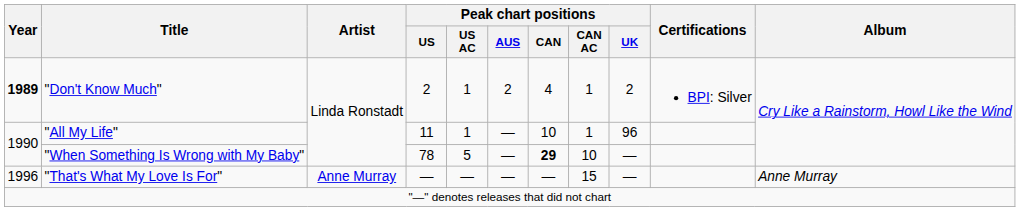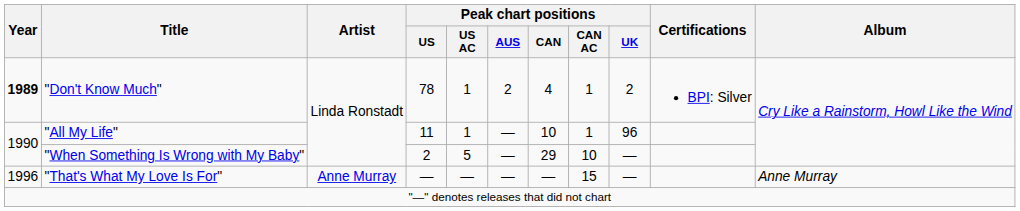(427, 90) 2 -> (427, 90) 78
(427, 155) 78 -> (427, 155) 2
(548, 155) bold -> (548, 155) normal
